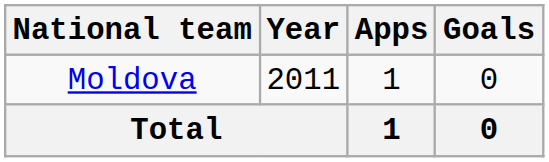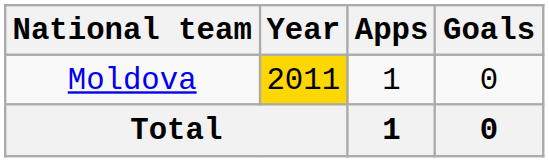(303, 80) no background -> (303, 80) gold background
